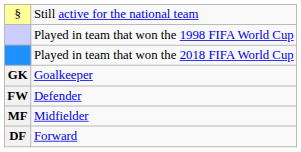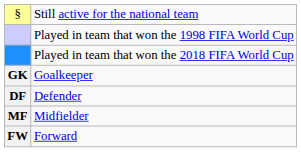(18, 95) FW -> (18, 95) DF
(18, 136) DF -> (18, 136) FW
